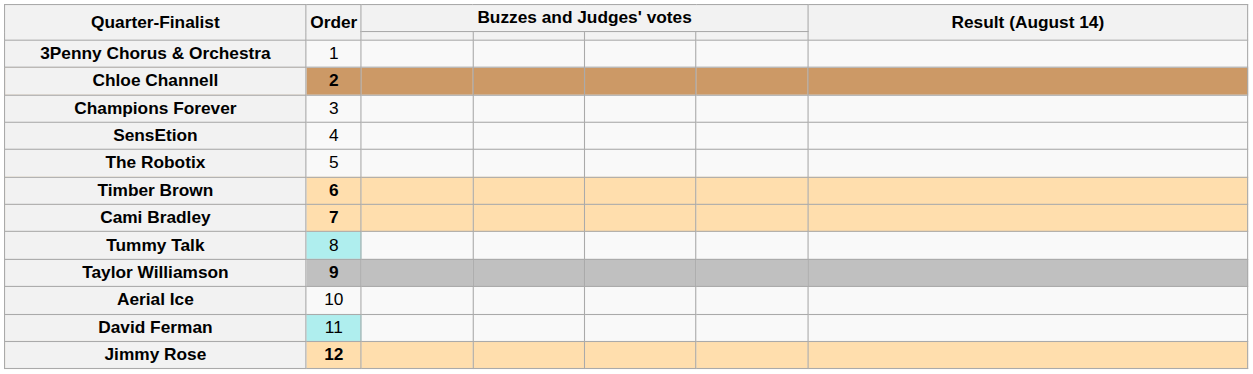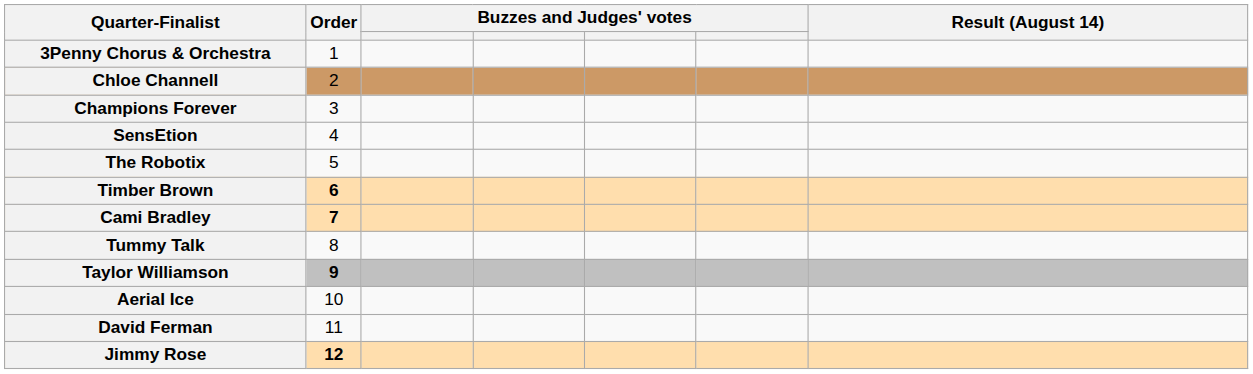(334, 80) bold -> (334, 80) normal
(334, 245) paleturquoise background -> (334, 245) no background
(334, 327) paleturquoise background -> (334, 327) no background
